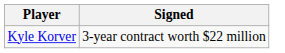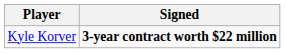(174, 36) normal -> (180, 36) bold
